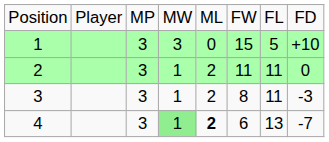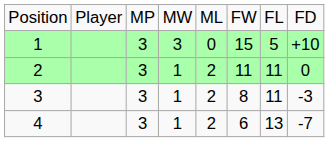(177, 123) lightgreen background -> (177, 123) no background
(211, 123) bold -> (211, 123) normal
